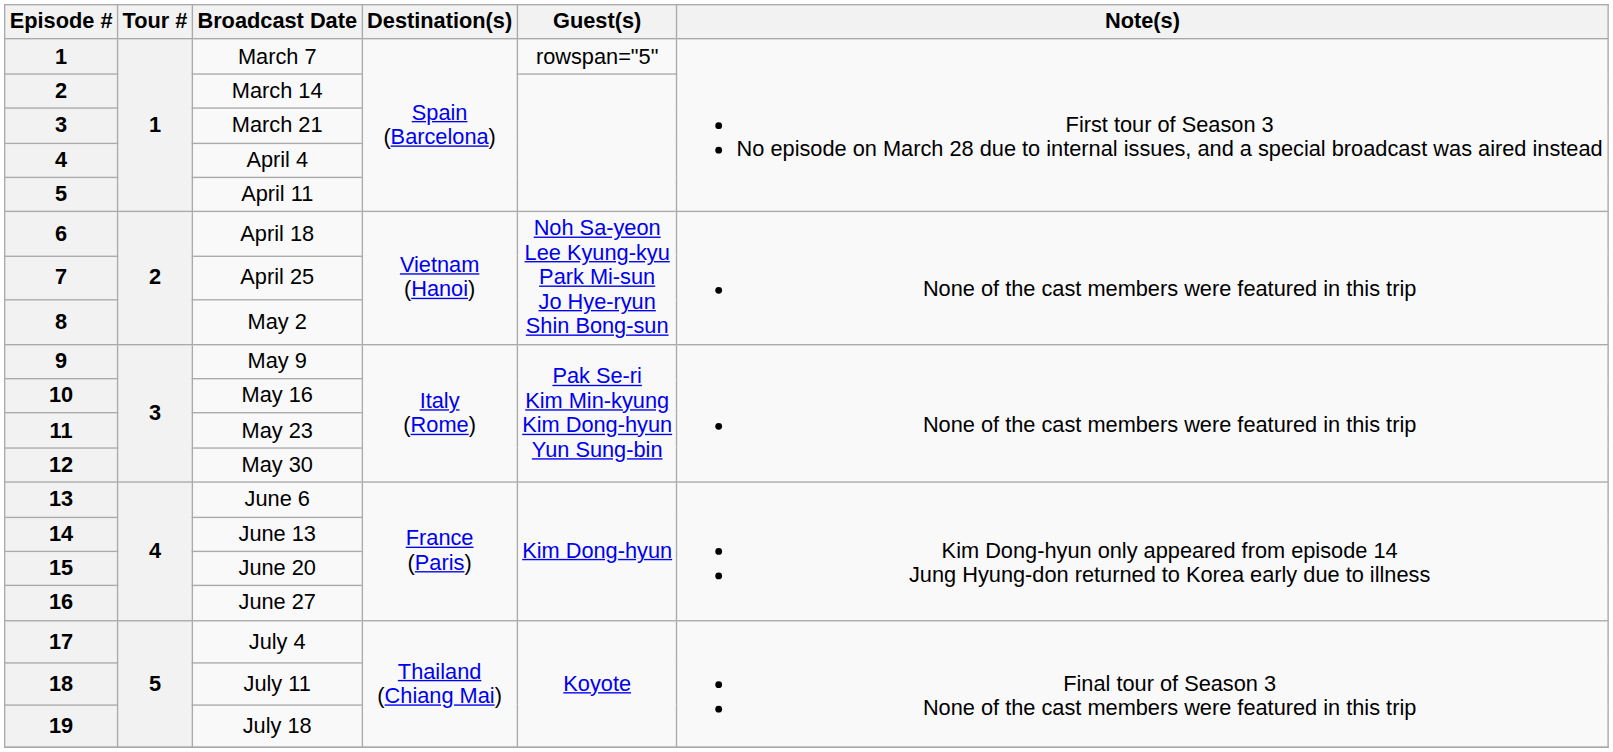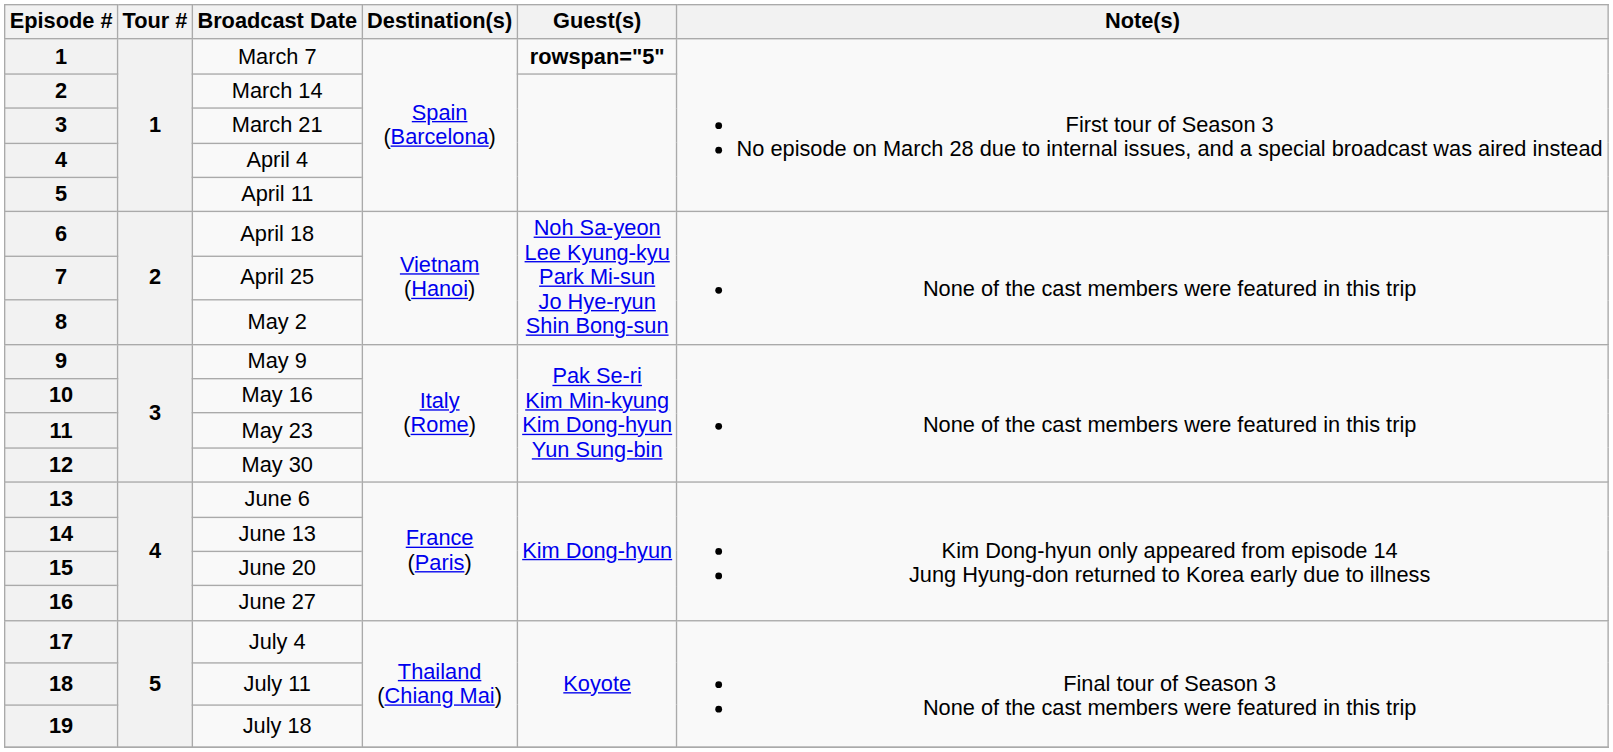(597, 56) normal -> (597, 56) bold
